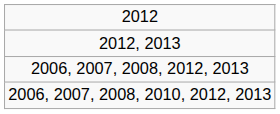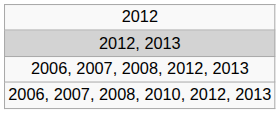(140, 43) no background -> (140, 43) lightgrey background
